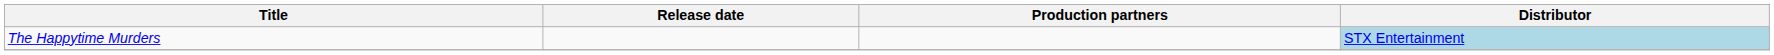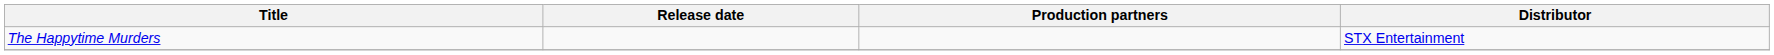(1404, 38) lightblue background -> (1404, 38) no background
